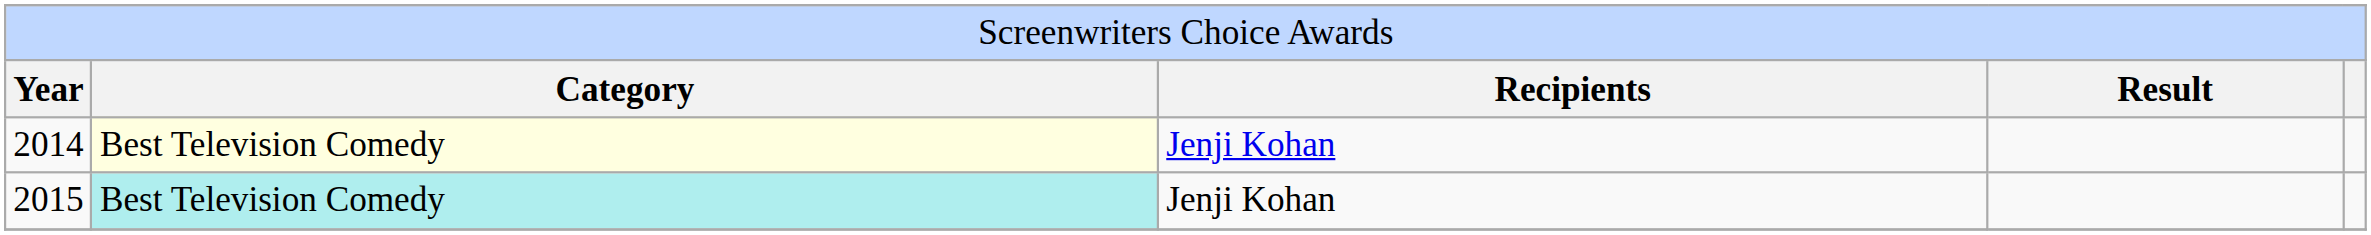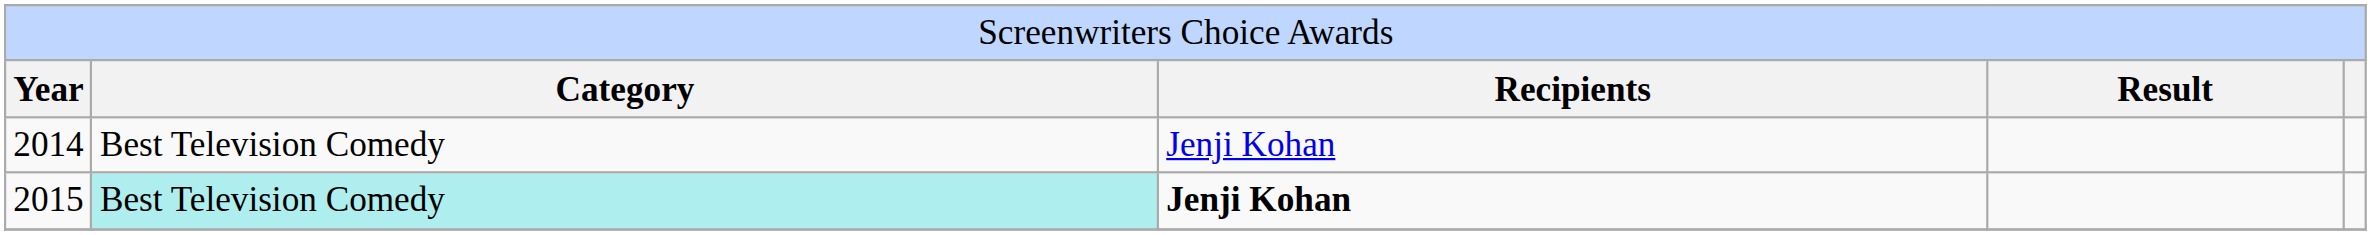(272, 144) lightyellow background -> (272, 144) no background
(1251, 199) normal -> (1259, 199) bold
